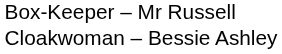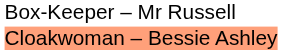(141, 38) no background -> (141, 38) lightsalmon background
